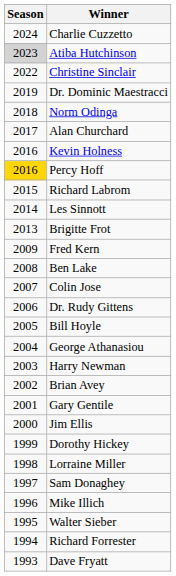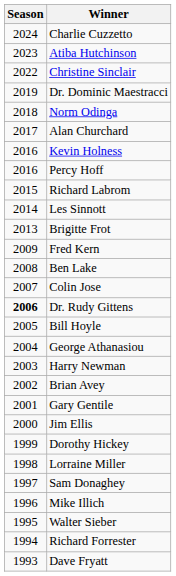(25, 53) lightgrey background -> (25, 53) no background
(25, 170) gold background -> (25, 170) no background
(25, 307) normal -> (25, 307) bold
